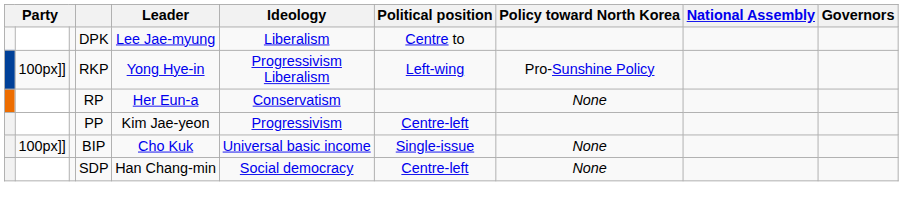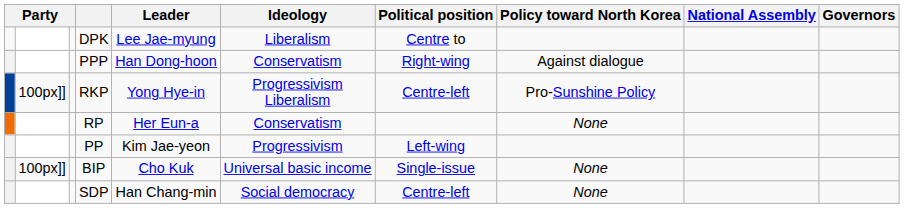+ row: (94, 61)
(435, 69) Left-wing -> (436, 92) Centre-left
(435, 123) Centre-left -> (436, 146) Left-wing
